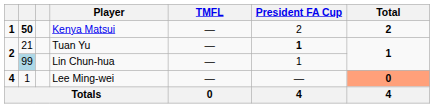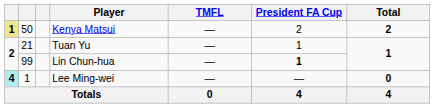(12, 29) no background -> (12, 29) khaki background
(27, 29) bold -> (27, 29) normal
(299, 45) bold -> (299, 45) normal
(27, 62) lightblue background -> (27, 62) no background
(299, 62) normal -> (299, 62) bold
(12, 78) no background -> (12, 78) paleturquoise background
(388, 78) lightsalmon background -> (388, 78) no background
